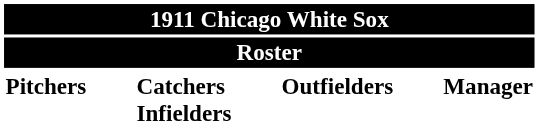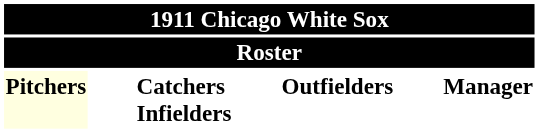(46, 85) no background -> (46, 85) lightyellow background
